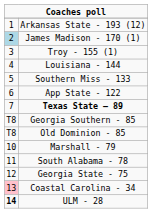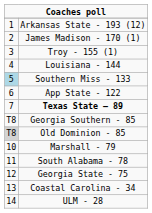(11, 39) lightblue background -> (11, 39) no background
(11, 79) no background -> (11, 79) lightblue background
(11, 133) no background -> (11, 133) lightgrey background
(11, 188) pink background -> (11, 188) no background
(11, 201) bold -> (11, 201) normal
